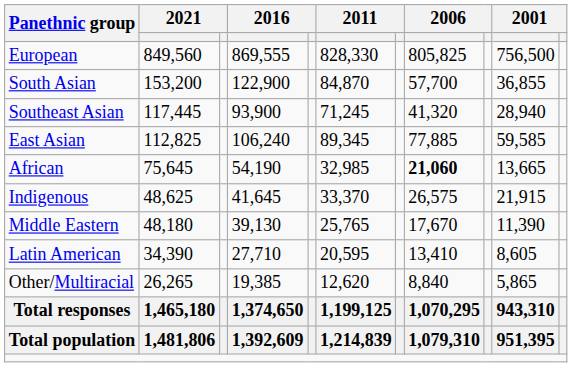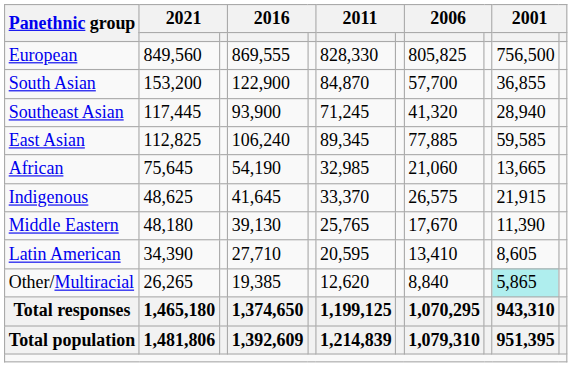(433, 169) bold -> (433, 169) normal
(517, 282) no background -> (517, 282) paleturquoise background
